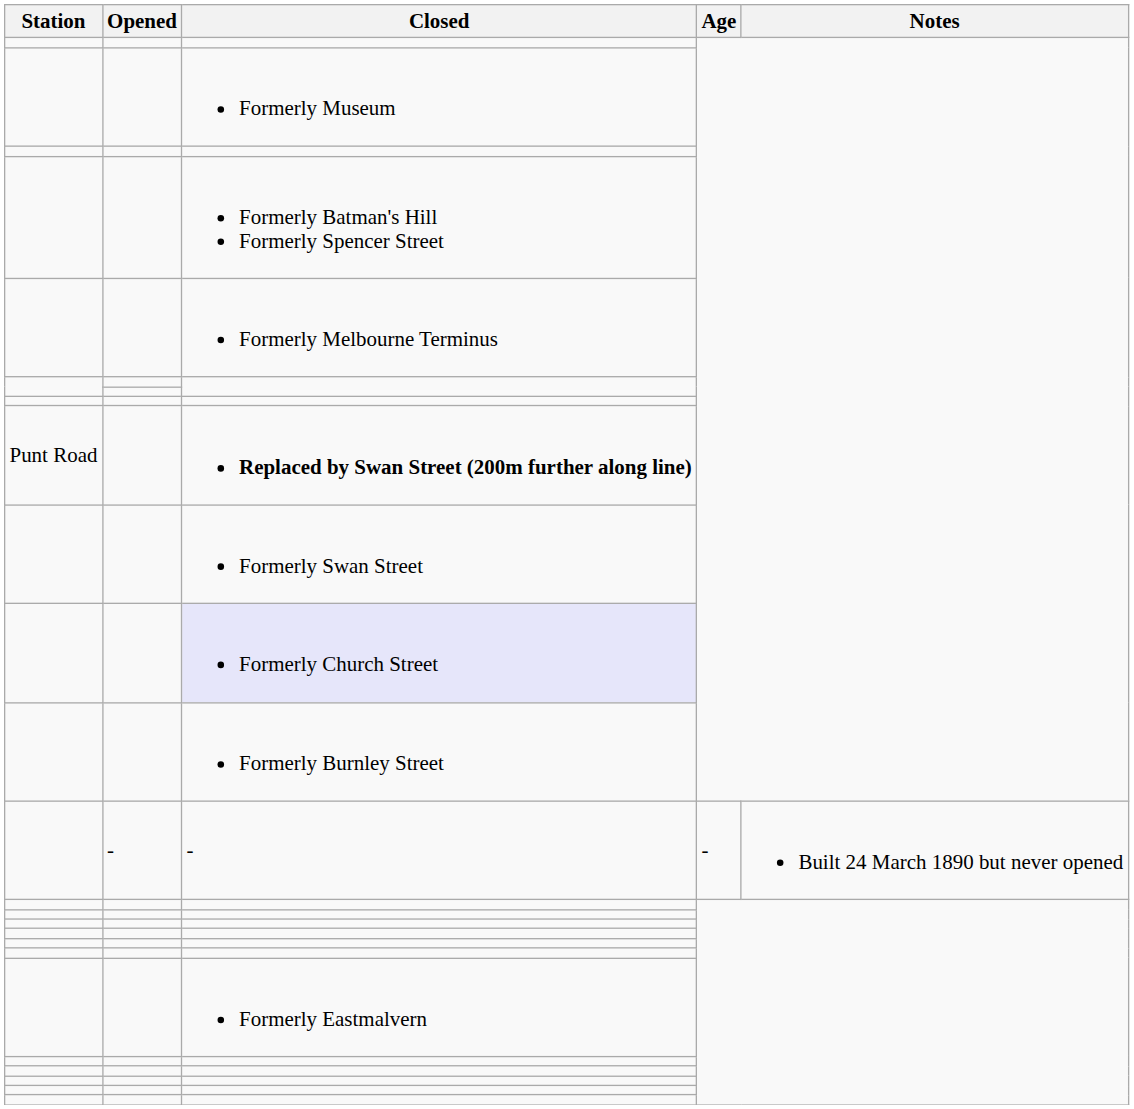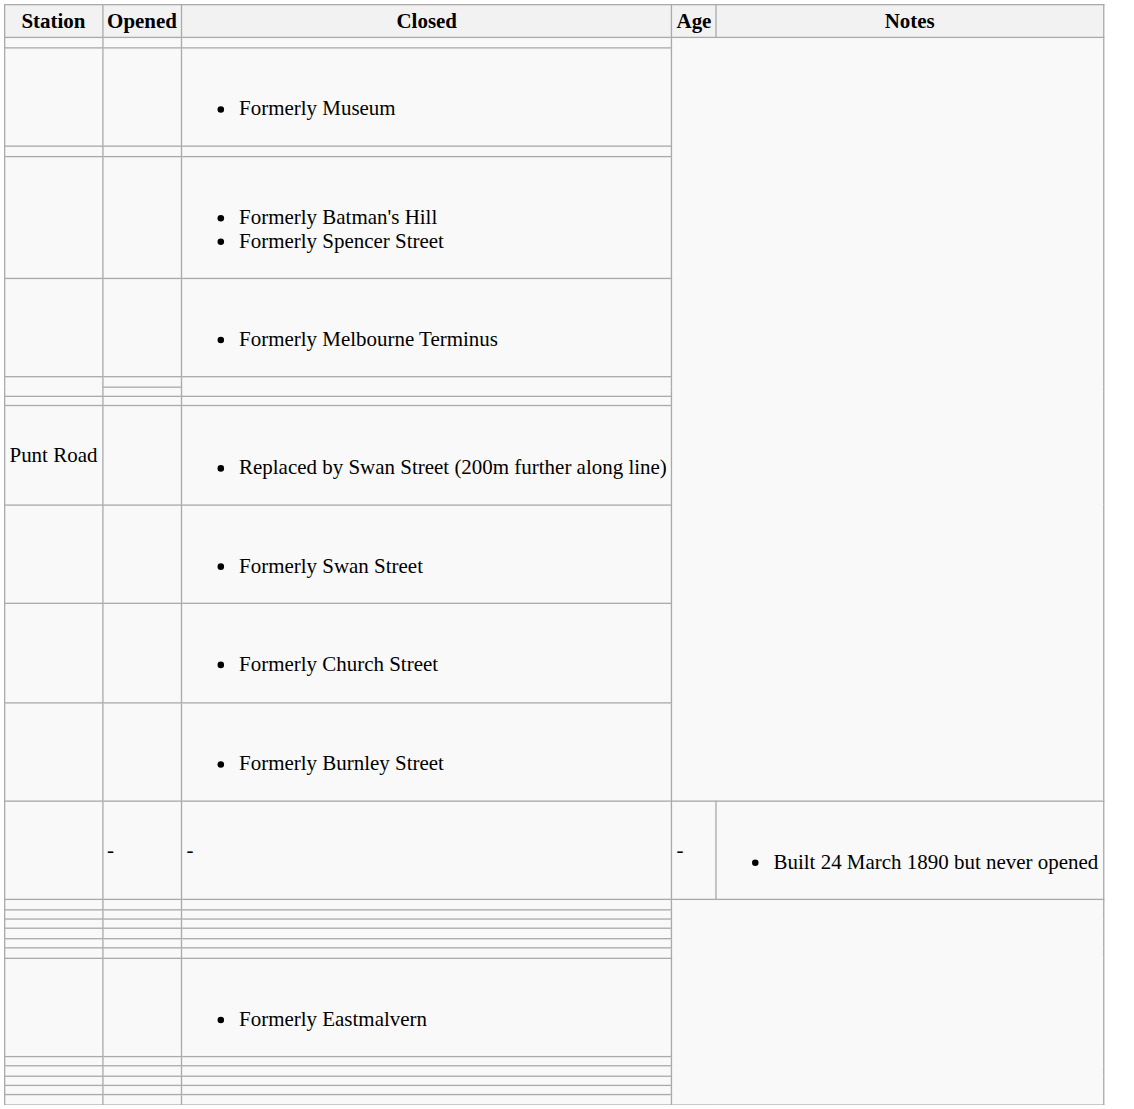(439, 467) bold -> (427, 467) normal
(439, 665) lavender background -> (427, 665) no background
